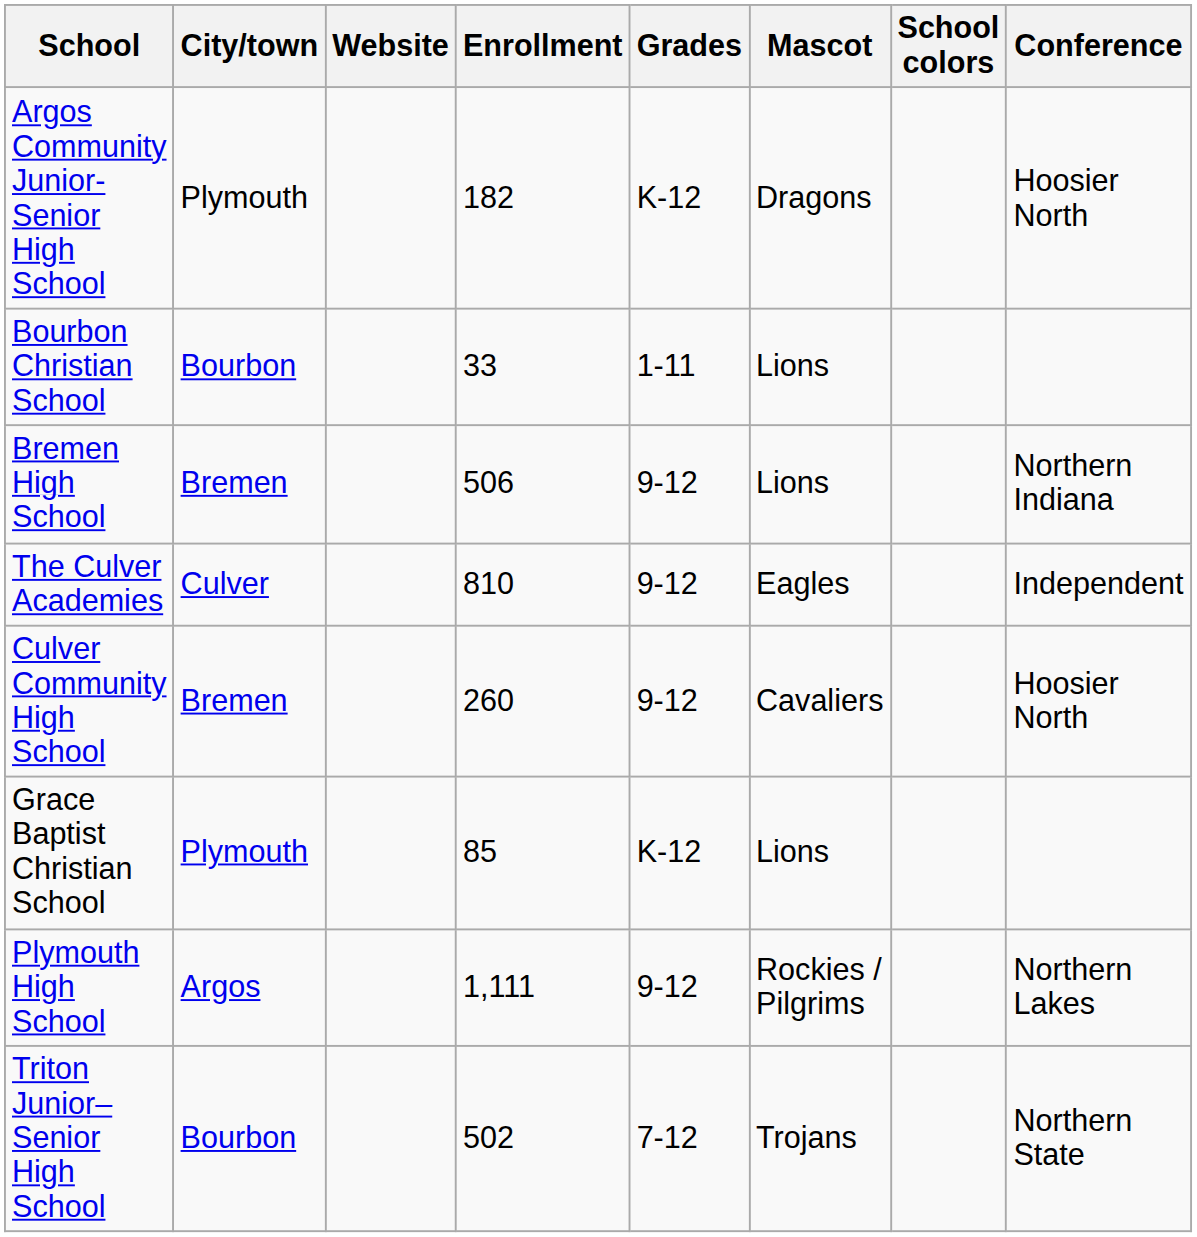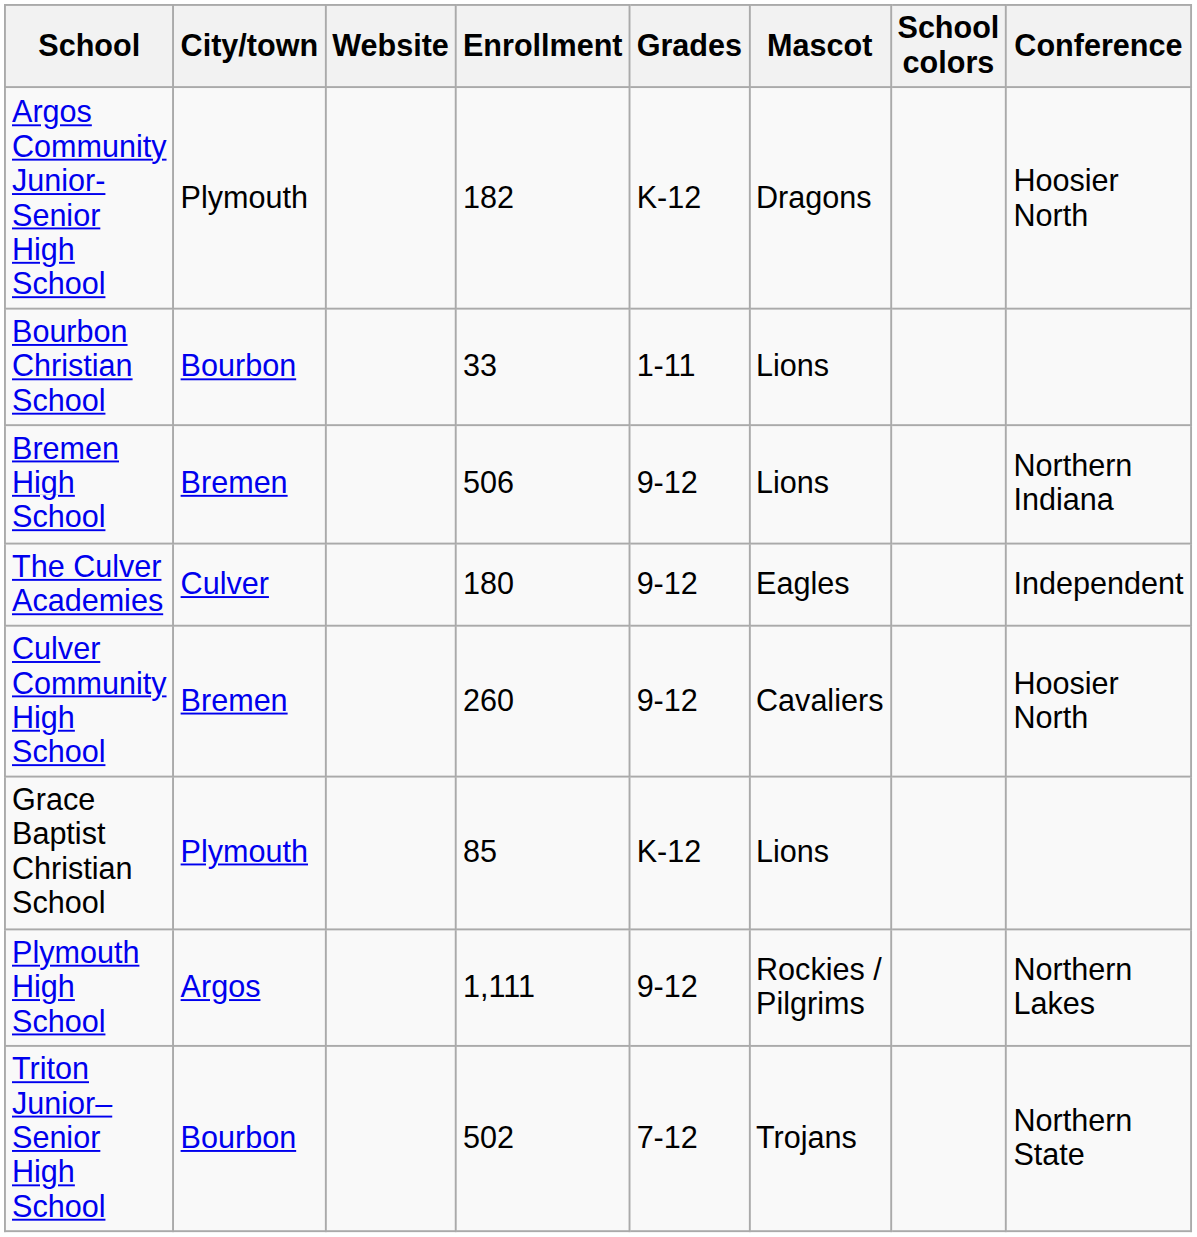(488, 583) 810 -> (488, 583) 180
